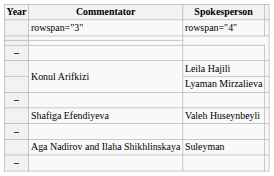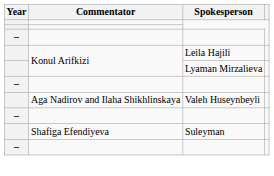- row: (17, 28)
(70, 115) Shafiga Efendiyeva -> (106, 100) Aga Nadirov and Ilaha Shikhlinskaya
(106, 147) Aga Nadirov and Ilaha Shikhlinskaya -> (70, 131) Shafiga Efendiyeva
